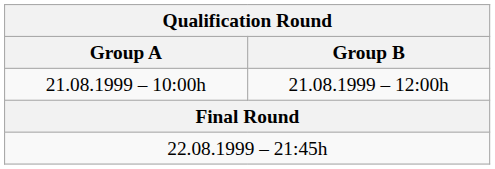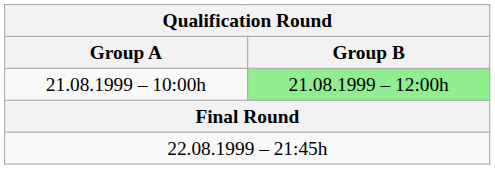(369, 83) no background -> (369, 83) lightgreen background
